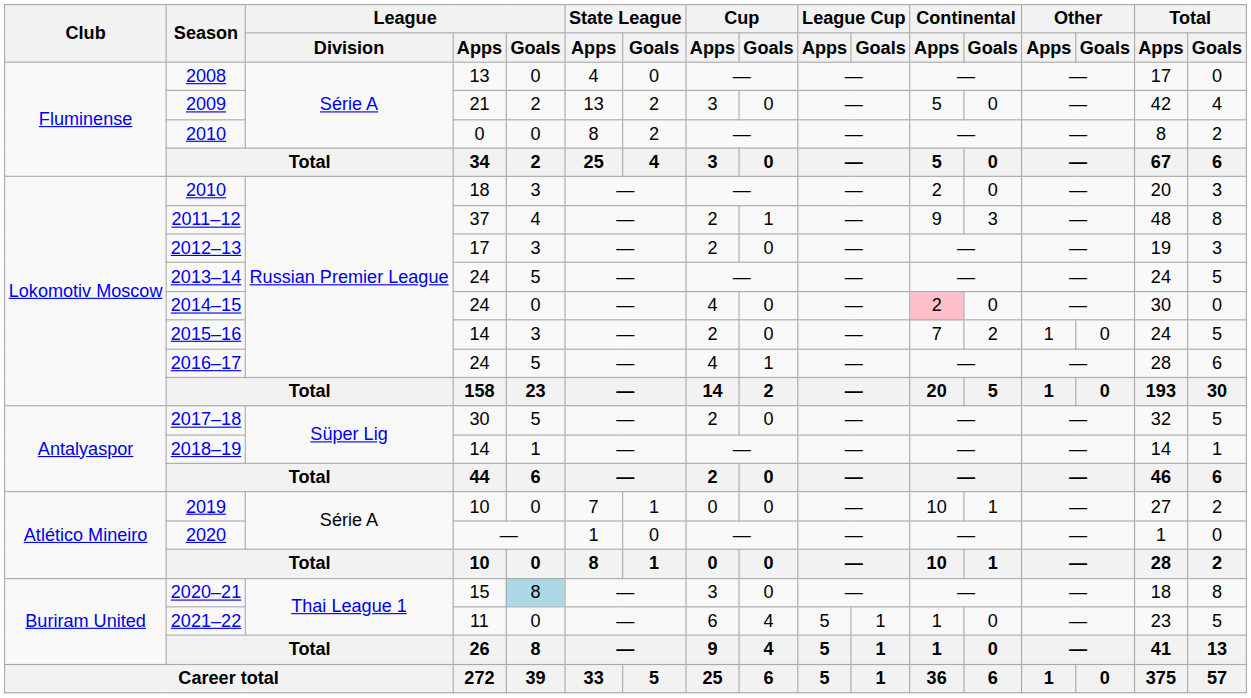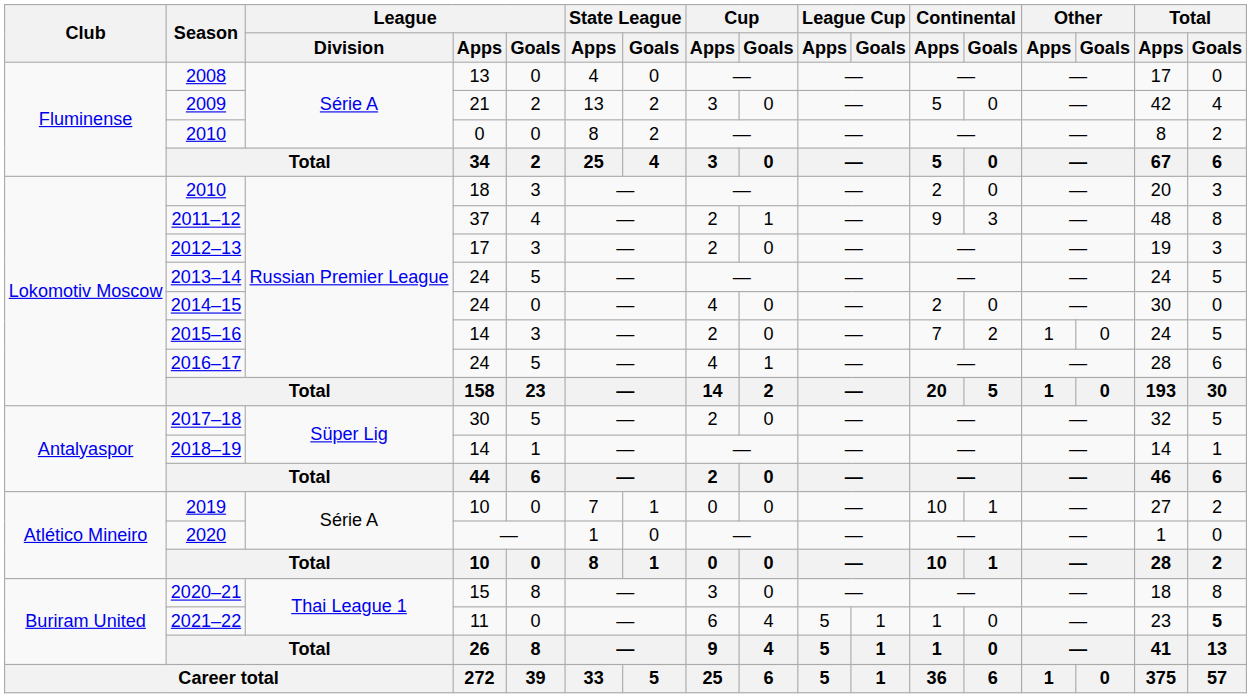(937, 305) pink background -> (937, 305) no background
(536, 592) lightblue background -> (536, 592) no background
(1217, 620) normal -> (1217, 620) bold
